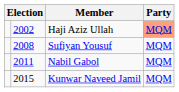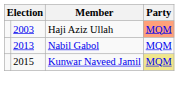(24, 29) 2002 -> (24, 29) 2003
- row: (80, 45)
(23, 62) 2011 -> (24, 45) 2013
(159, 78) no background -> (159, 62) khaki background
